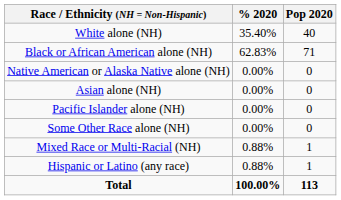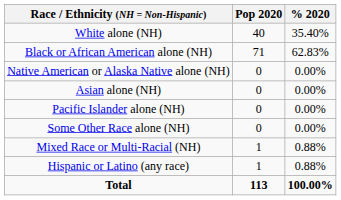columns swapped: (309, 14) <-> (258, 14)
